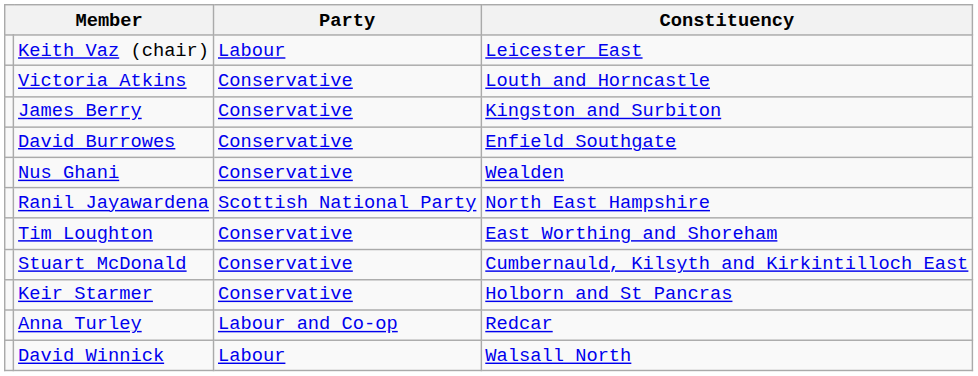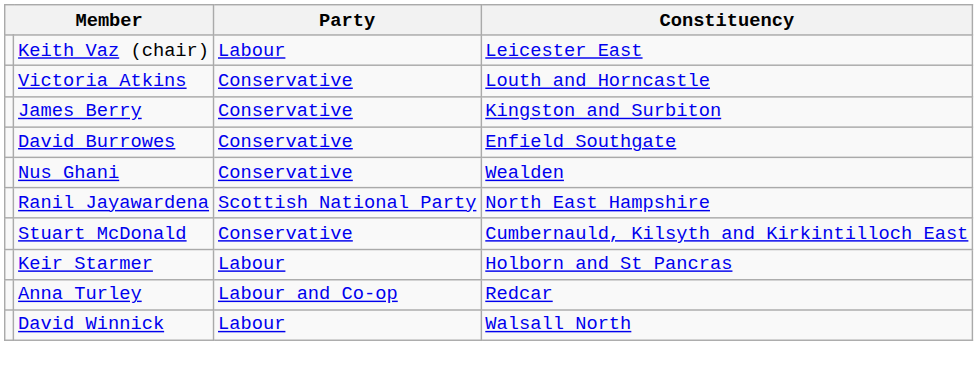- row: (85, 234)
(285, 295) Conservative -> (252, 264) Labour
